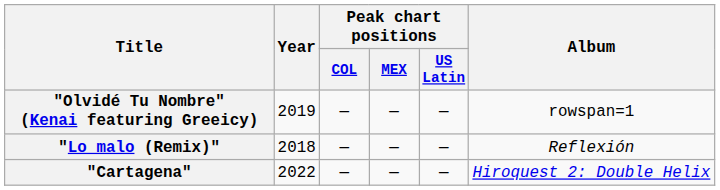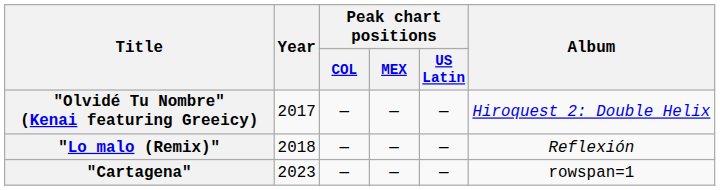(297, 112) 2019 -> (297, 112) 2017
(591, 112) rowspan=1 -> (591, 112) Hiroquest 2: Double Helix
(297, 173) 2022 -> (297, 173) 2023
(591, 173) Hiroquest 2: Double Helix -> (591, 173) rowspan=1
